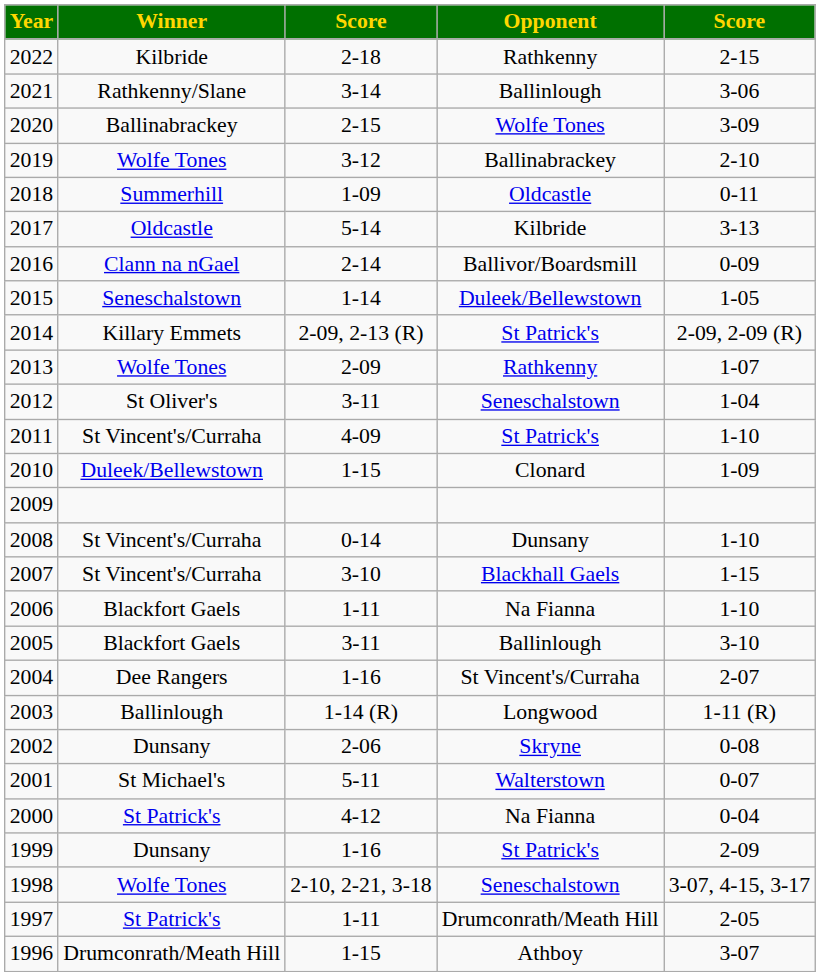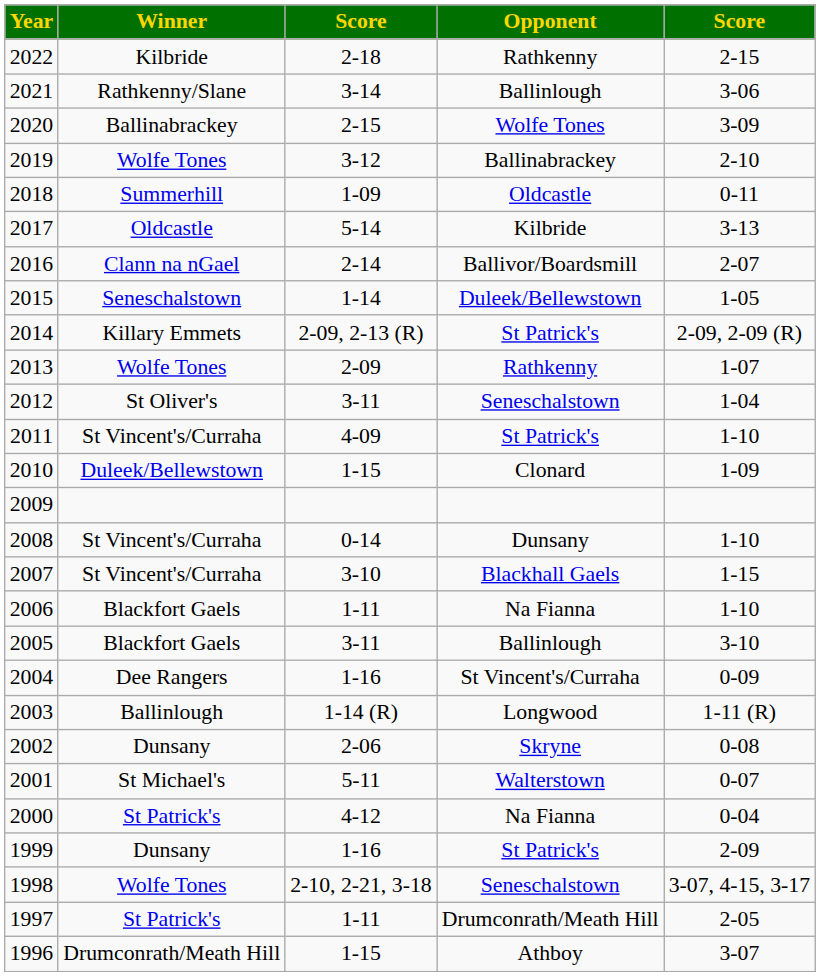(739, 263) 0-09 -> (739, 263) 2-07
(739, 677) 2-07 -> (739, 677) 0-09
